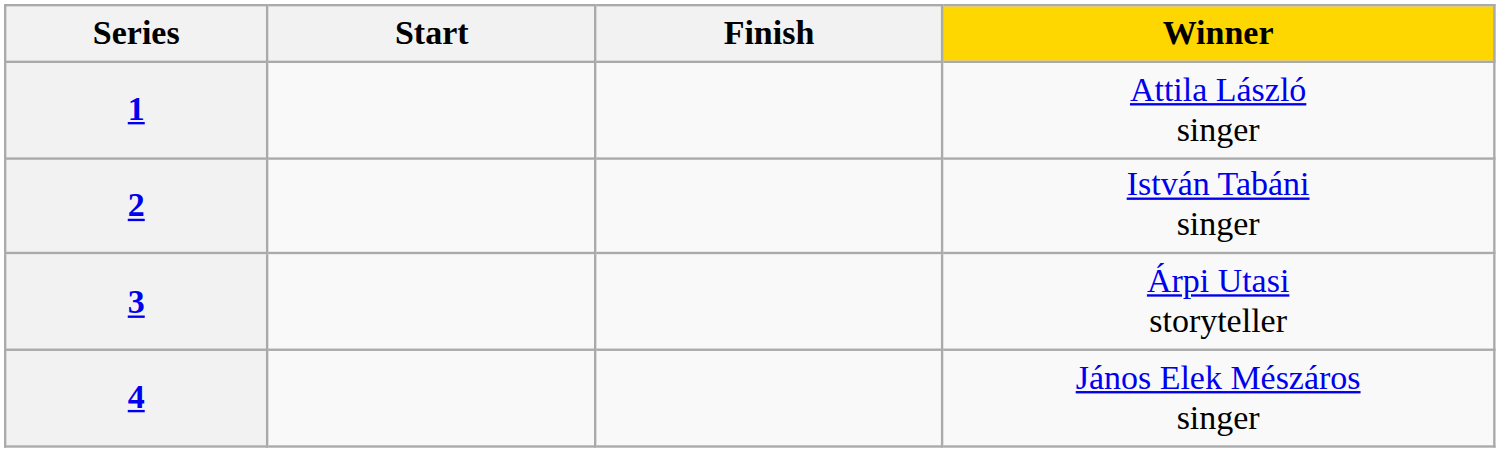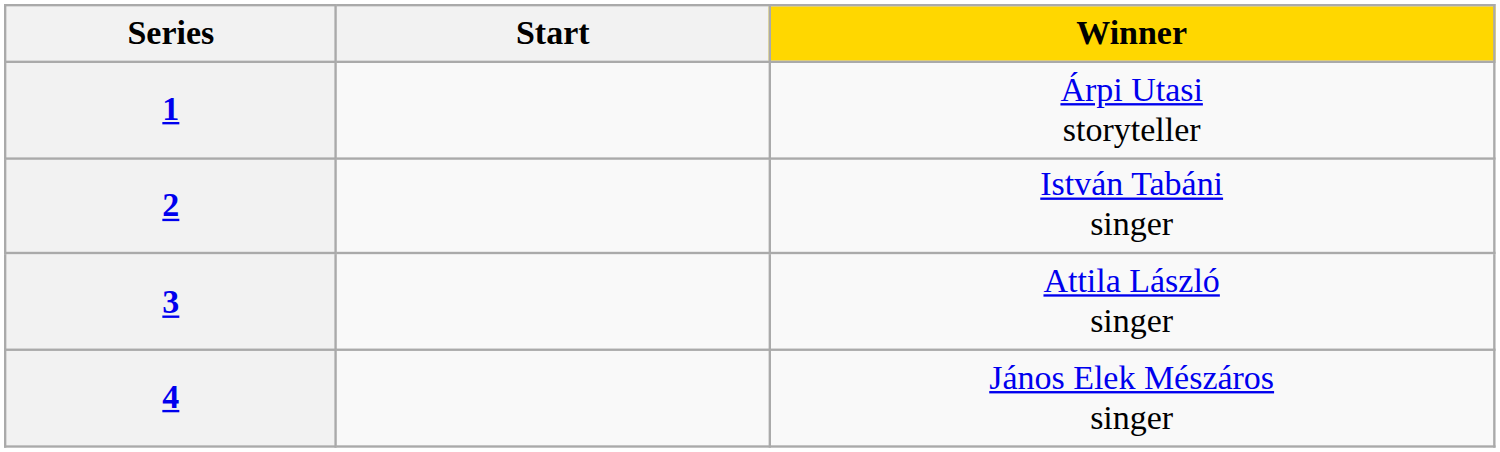- column: (769, 32)
(1218, 109) Attila László singer -> (1132, 109) Árpi Utasi storyteller
(1218, 301) Árpi Utasi storyteller -> (1132, 301) Attila László singer
